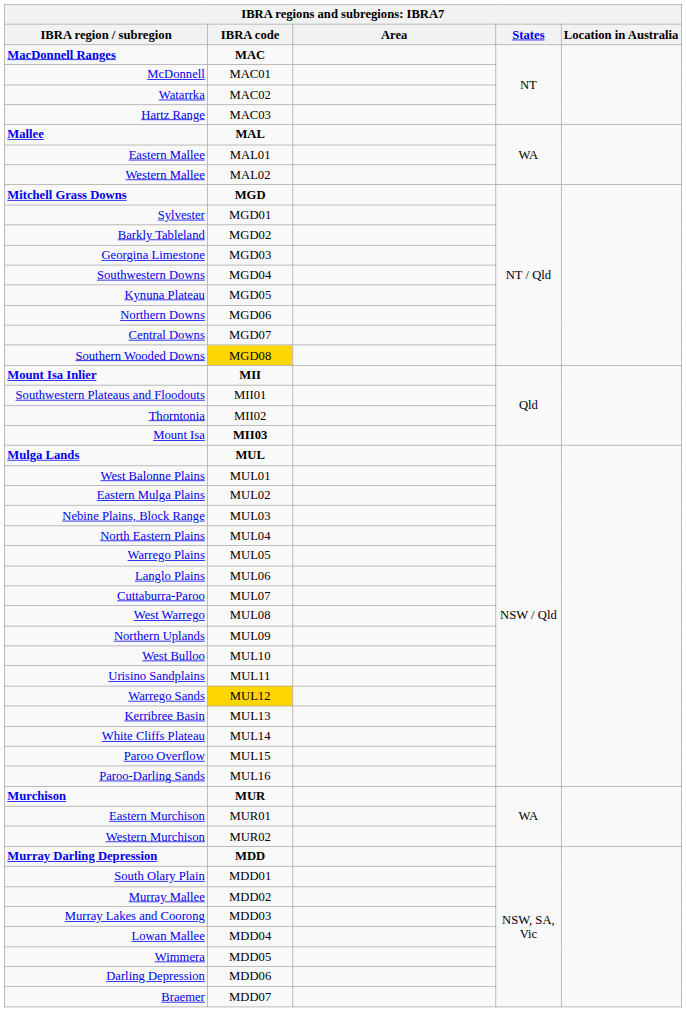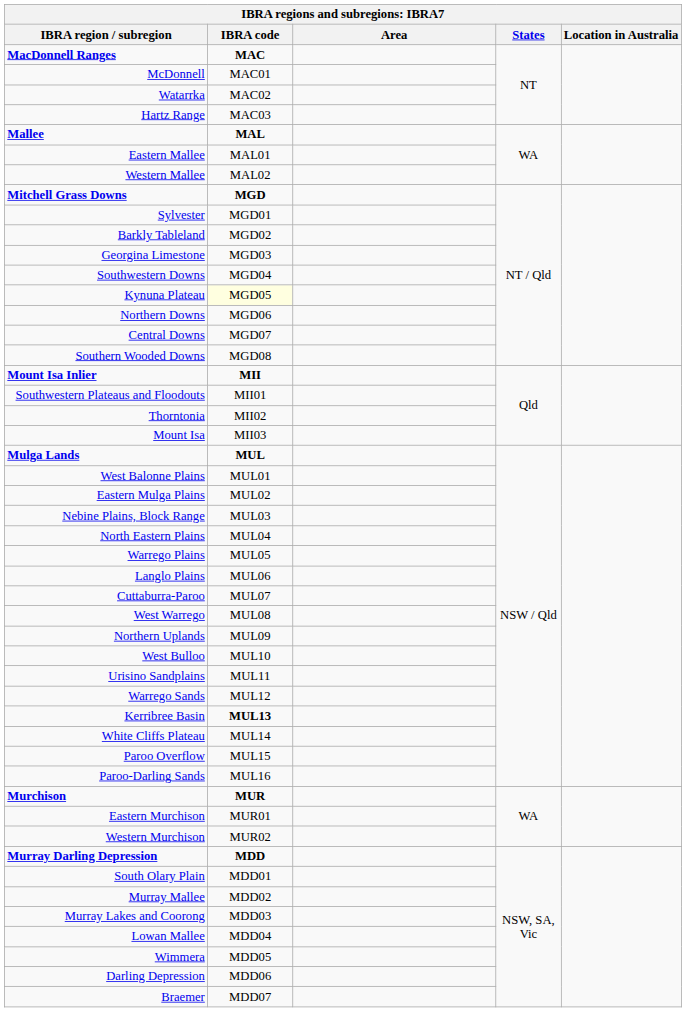(250, 295) no background -> (250, 295) lightyellow background
(250, 355) gold background -> (250, 355) no background
(250, 435) bold -> (250, 435) normal
(250, 696) gold background -> (250, 696) no background
(250, 716) normal -> (250, 716) bold
